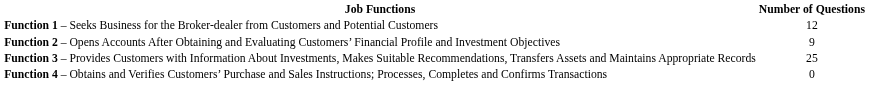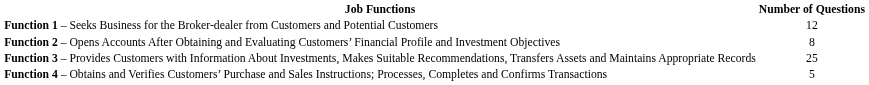(812, 42) 9 -> (812, 42) 8
(812, 74) 0 -> (812, 74) 5
